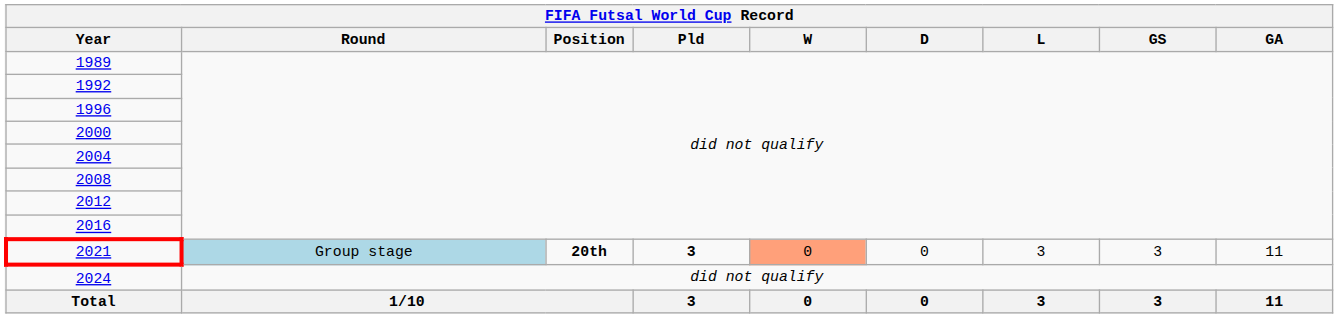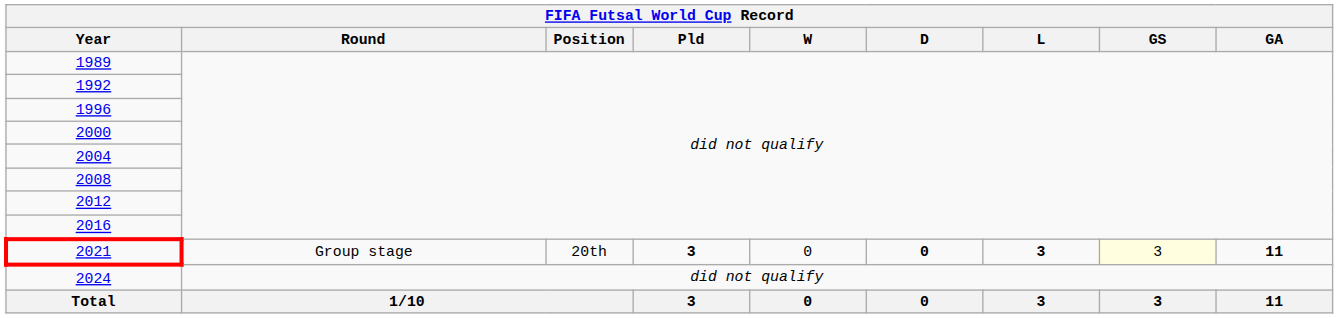(364, 252) lightblue background -> (364, 252) no background
(589, 252) bold -> (589, 252) normal
(808, 252) lightsalmon background -> (808, 252) no background
(924, 252) normal -> (924, 252) bold
(1041, 252) normal -> (1041, 252) bold
(1158, 252) no background -> (1158, 252) lightyellow background
(1274, 252) normal -> (1274, 252) bold
